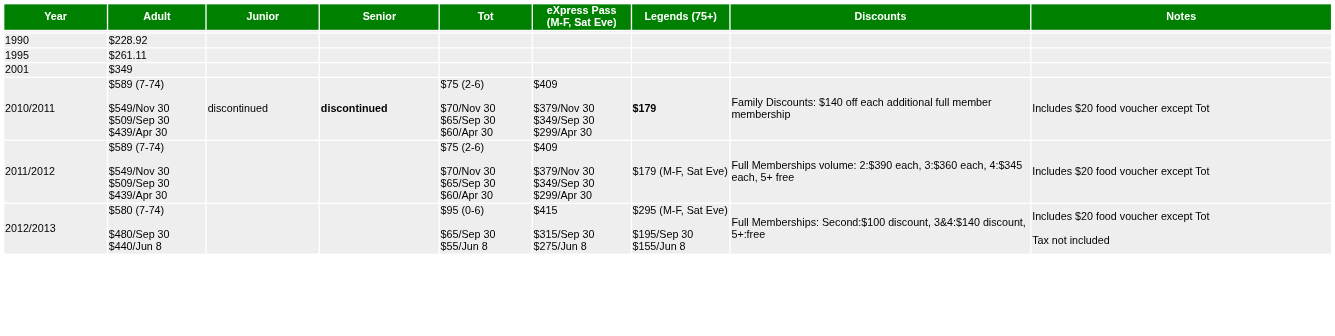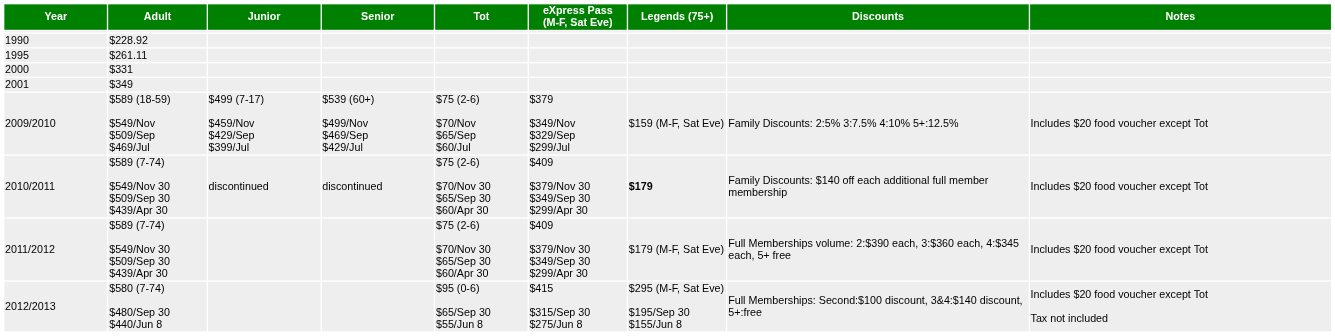+ row: (17, 70)
+ row: (30, 123)
(354, 109) bold -> (352, 186) normal
